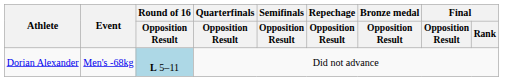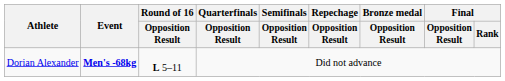(108, 62) normal -> (110, 62) bold
(165, 68) lightblue background -> (167, 68) no background
